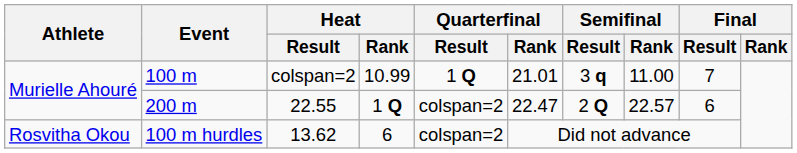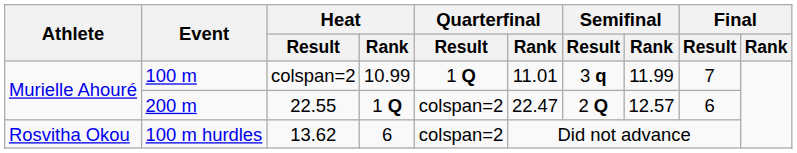(535, 76) 21.01 -> (535, 76) 11.01
(652, 76) 11.00 -> (652, 76) 11.99
(652, 105) 22.57 -> (652, 105) 12.57
